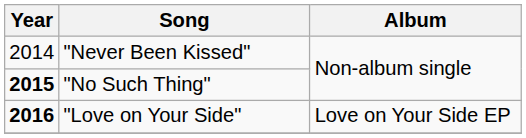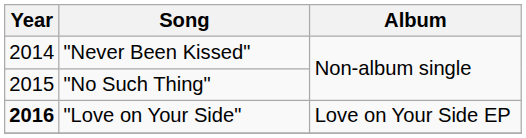(32, 84) bold -> (32, 84) normal
